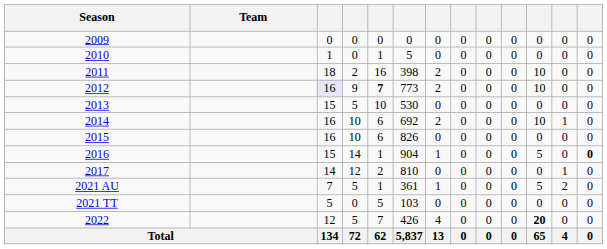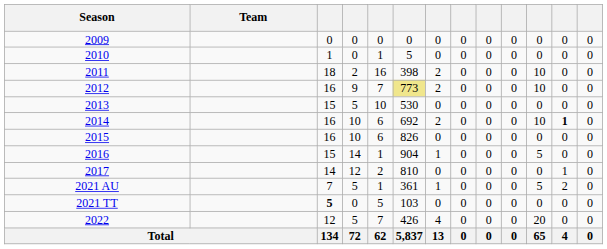(330, 88) lavender background -> (330, 88) no background
(380, 88) bold -> (380, 88) normal
(409, 88) no background -> (409, 88) khaki background
(565, 121) normal -> (565, 121) bold
(590, 154) bold -> (590, 154) normal
(330, 203) normal -> (330, 203) bold
(539, 219) bold -> (539, 219) normal
